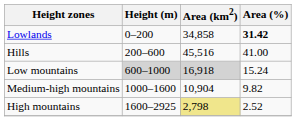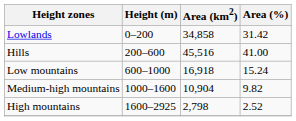(255, 34) bold -> (255, 34) normal
(148, 70) lightgrey background -> (148, 70) no background
(198, 70) lightgrey background -> (198, 70) no background
(196, 106) khaki background -> (196, 106) no background
